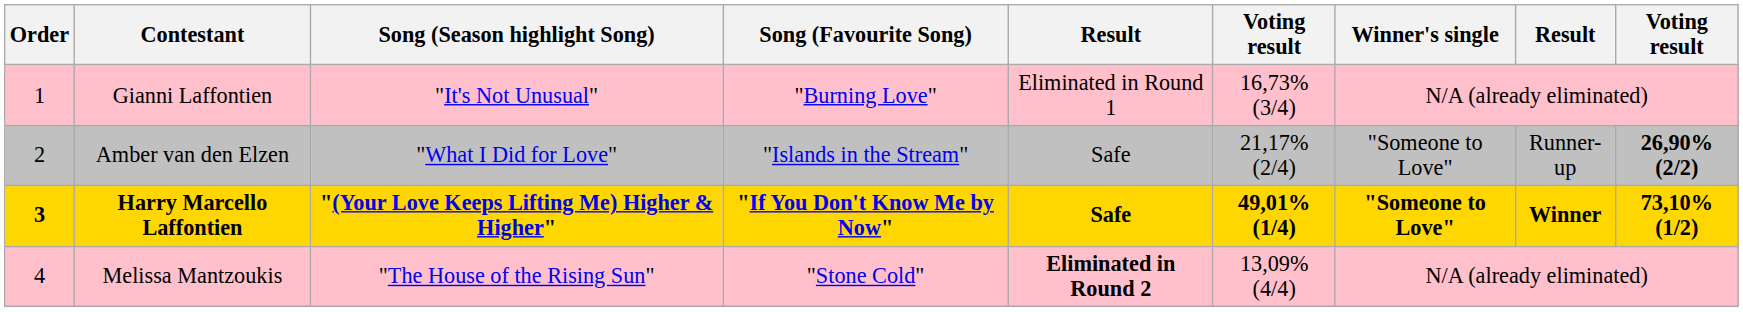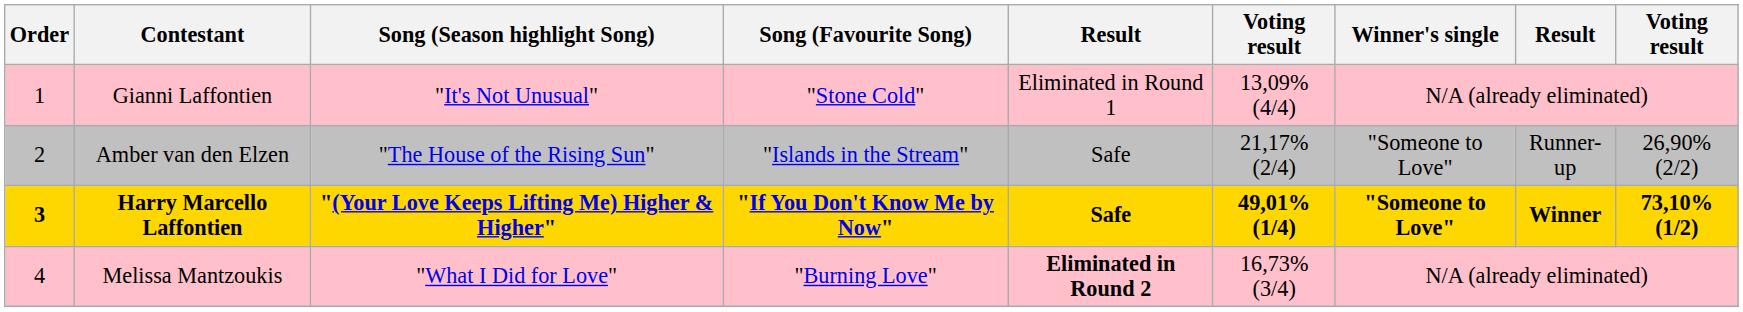(866, 94) "Burning Love" -> (866, 94) "Stone Cold"
(1274, 94) 16,73% (3/4) -> (1274, 94) 13,09% (4/4)
(517, 155) "What I Did for Love" -> (517, 155) "The House of the Rising Sun"
(1677, 155) bold -> (1677, 155) normal
(517, 275) "The House of the Rising Sun" -> (517, 275) "What I Did for Love"
(866, 275) "Stone Cold" -> (866, 275) "Burning Love"
(1274, 275) 13,09% (4/4) -> (1274, 275) 16,73% (3/4)
